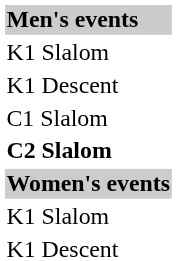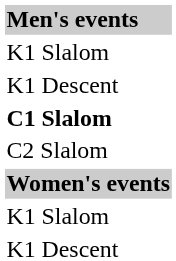(57, 117) normal -> (59, 117) bold
(59, 150) bold -> (57, 150) normal
